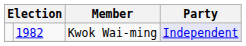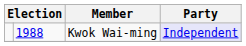(30, 32) 1982 -> (30, 32) 1988
